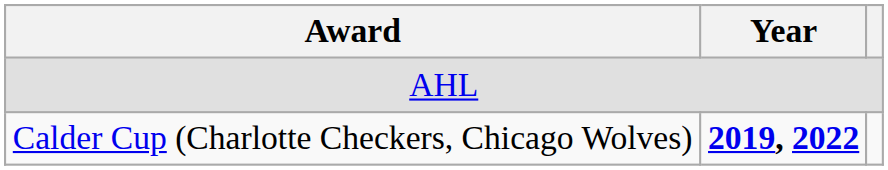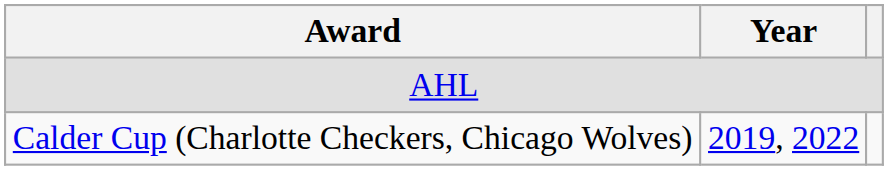(784, 137) bold -> (784, 137) normal
